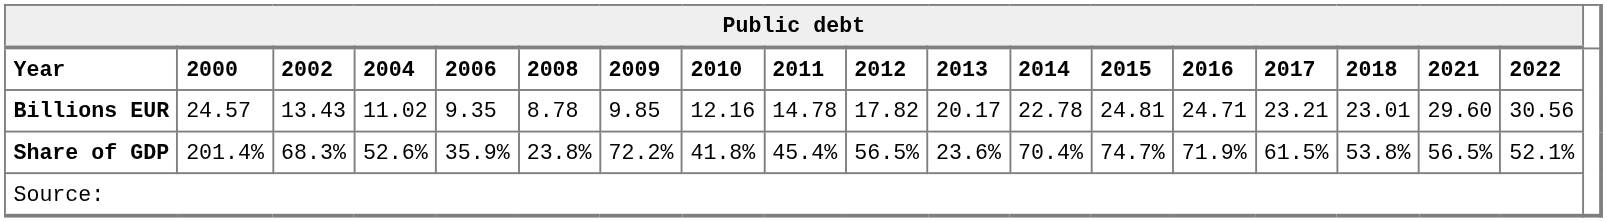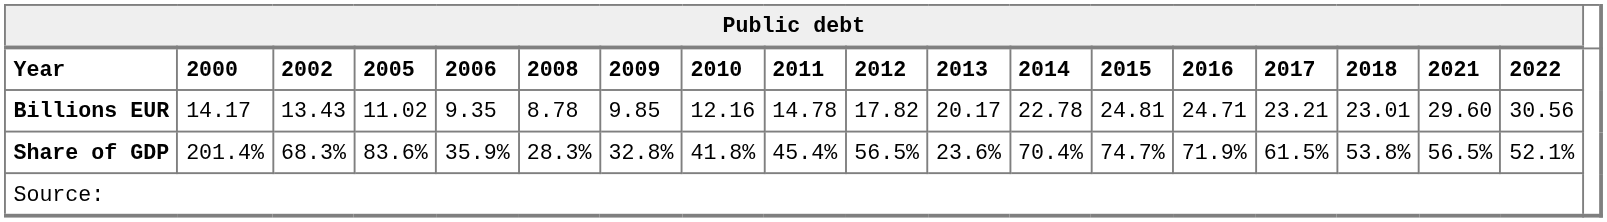(389, 69) 2004 -> (389, 69) 2005
(219, 111) 24.57 -> (219, 111) 14.17
(395, 152) 52.6% -> (395, 152) 83.6%
(559, 152) 23.8% -> (559, 152) 28.3%
(641, 152) 72.2% -> (641, 152) 32.8%
